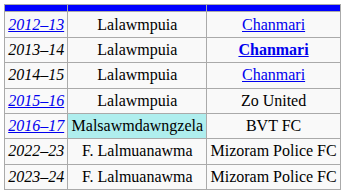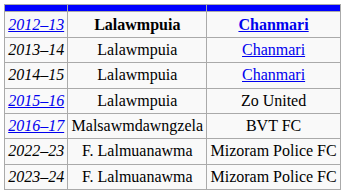(137, 24) normal -> (137, 24) bold
(274, 24) normal -> (274, 24) bold
(274, 49) bold -> (274, 49) normal
(137, 126) paleturquoise background -> (137, 126) no background
